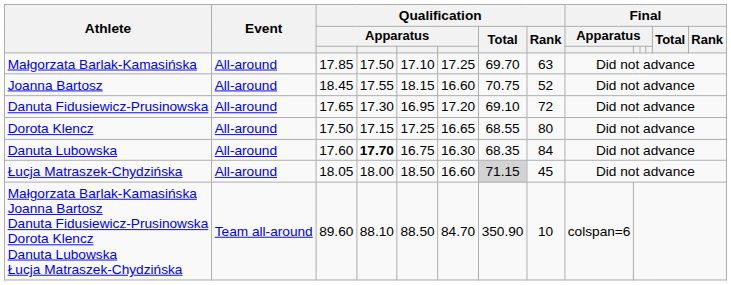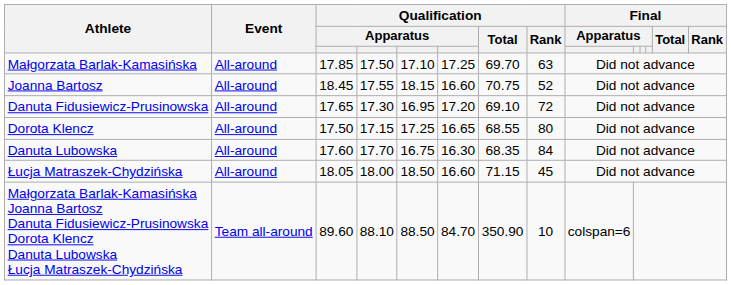(377, 150) bold -> (377, 150) normal
(503, 172) lightgrey background -> (503, 172) no background
